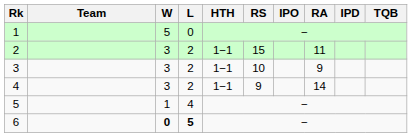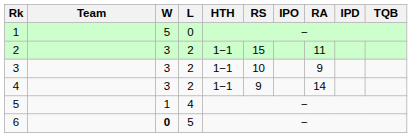(190, 123) bold -> (190, 123) normal
